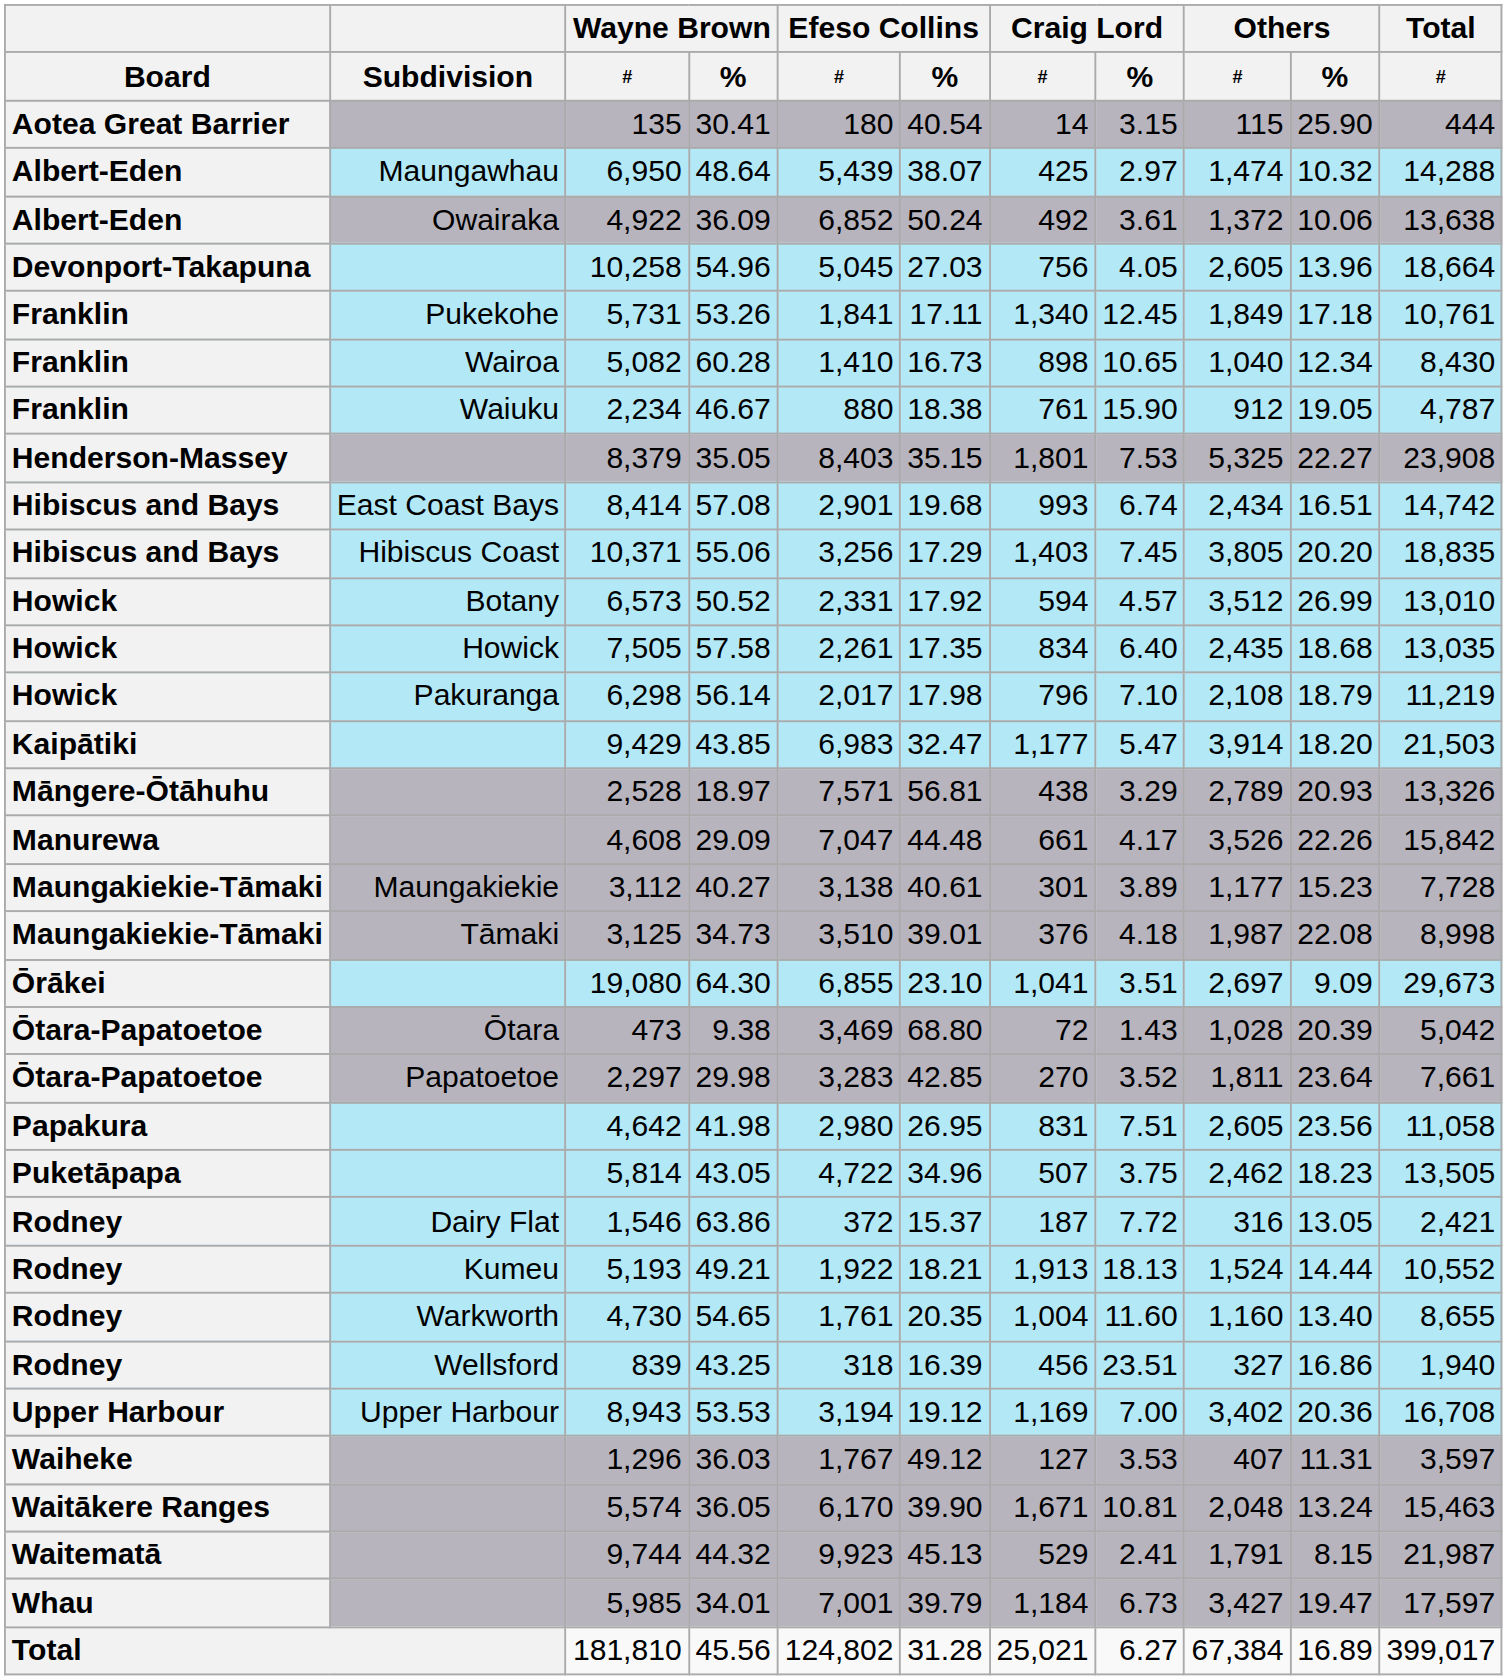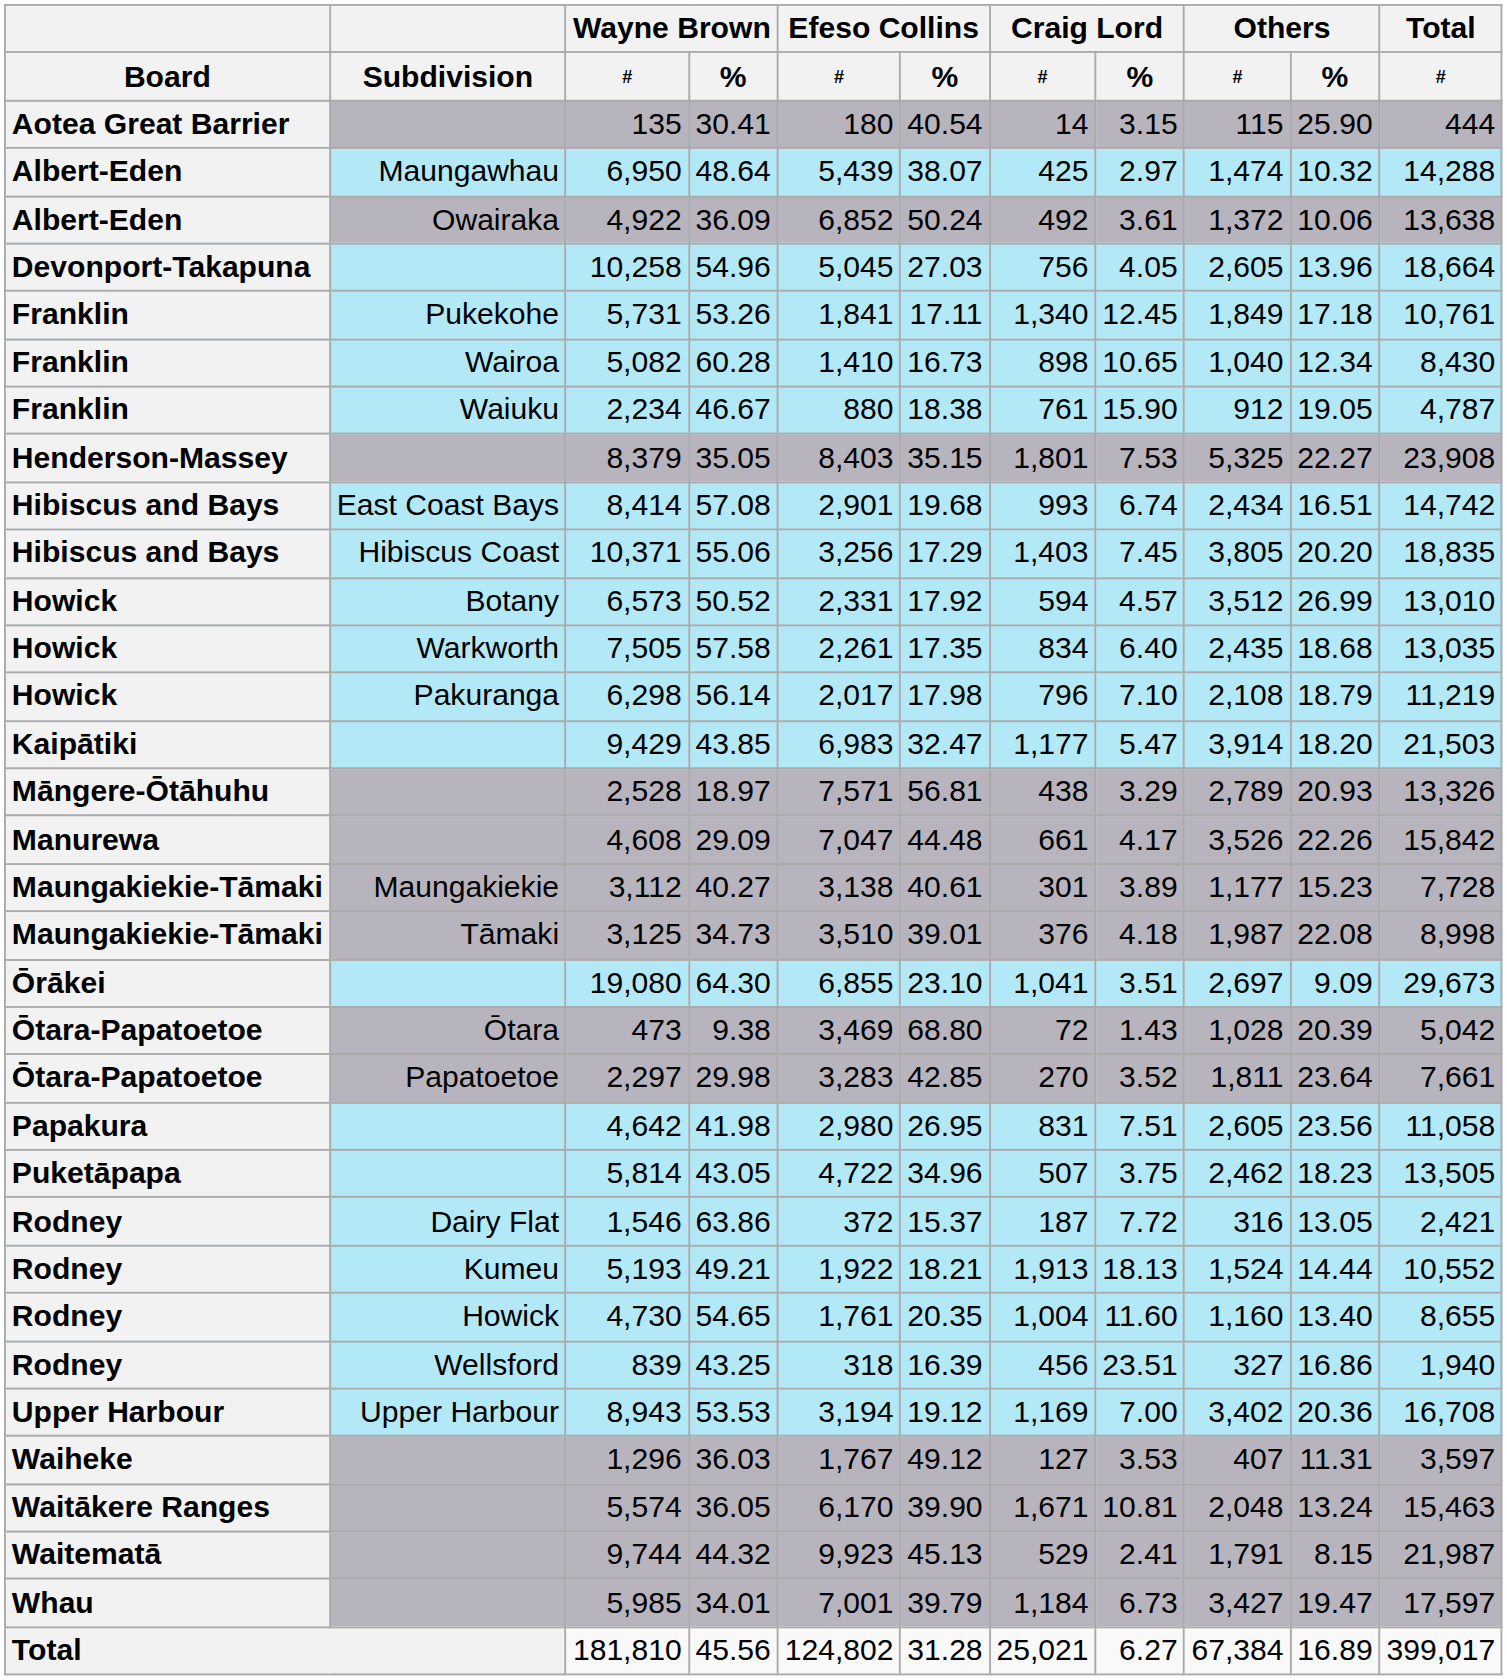(511, 648) Howick -> (488, 648) Warkworth
(488, 1316) Warkworth -> (511, 1316) Howick
